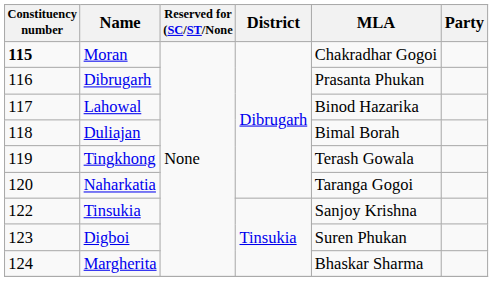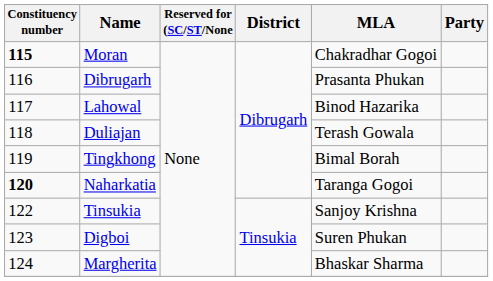(357, 132) Bimal Borah -> (364, 132) Terash Gowala
(364, 158) Terash Gowala -> (357, 158) Bimal Borah
(21, 185) normal -> (21, 185) bold
